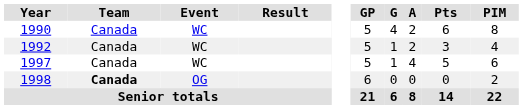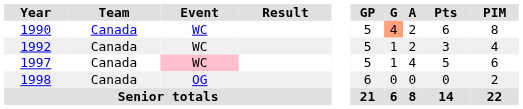(394, 29) no background -> (394, 29) lightsalmon background
(200, 63) no background -> (200, 63) pink background
(114, 80) bold -> (114, 80) normal
